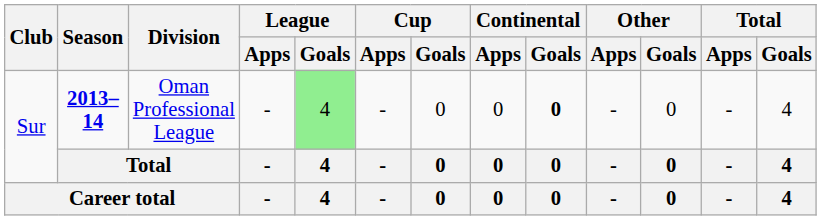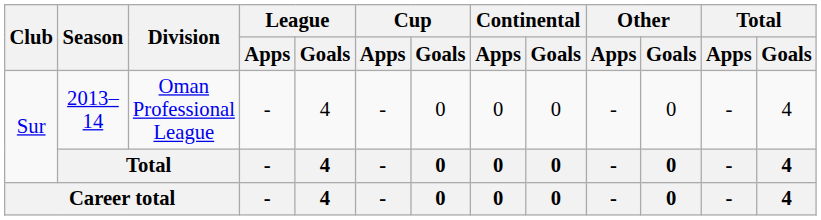(93, 109) bold -> (93, 109) normal
(325, 109) lightgreen background -> (325, 109) no background
(556, 109) bold -> (556, 109) normal
